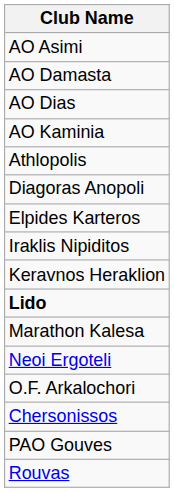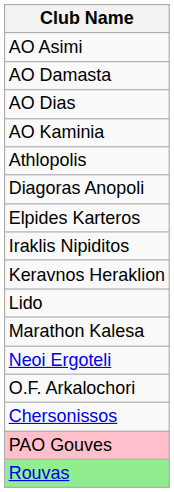(28, 302) bold -> (26, 302) normal
(60, 445) no background -> (60, 445) pink background
(39, 473) no background -> (39, 473) lightgreen background
